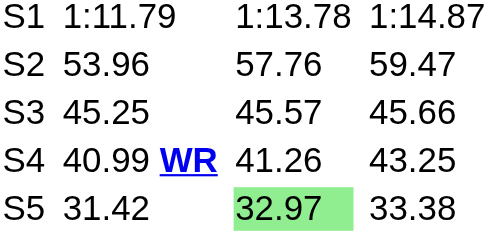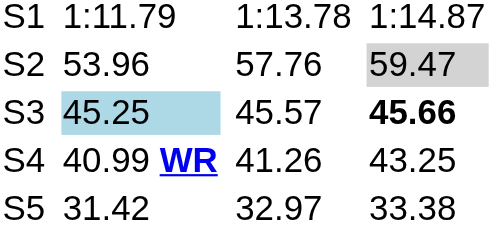(413, 64) no background -> (413, 64) lightgrey background
(106, 112) no background -> (106, 112) lightblue background
(413, 112) normal -> (413, 112) bold
(279, 208) lightgreen background -> (279, 208) no background
